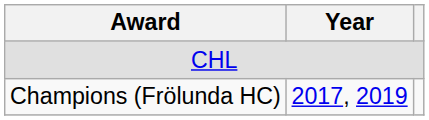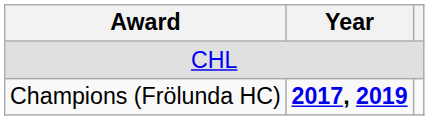(350, 96) normal -> (350, 96) bold
